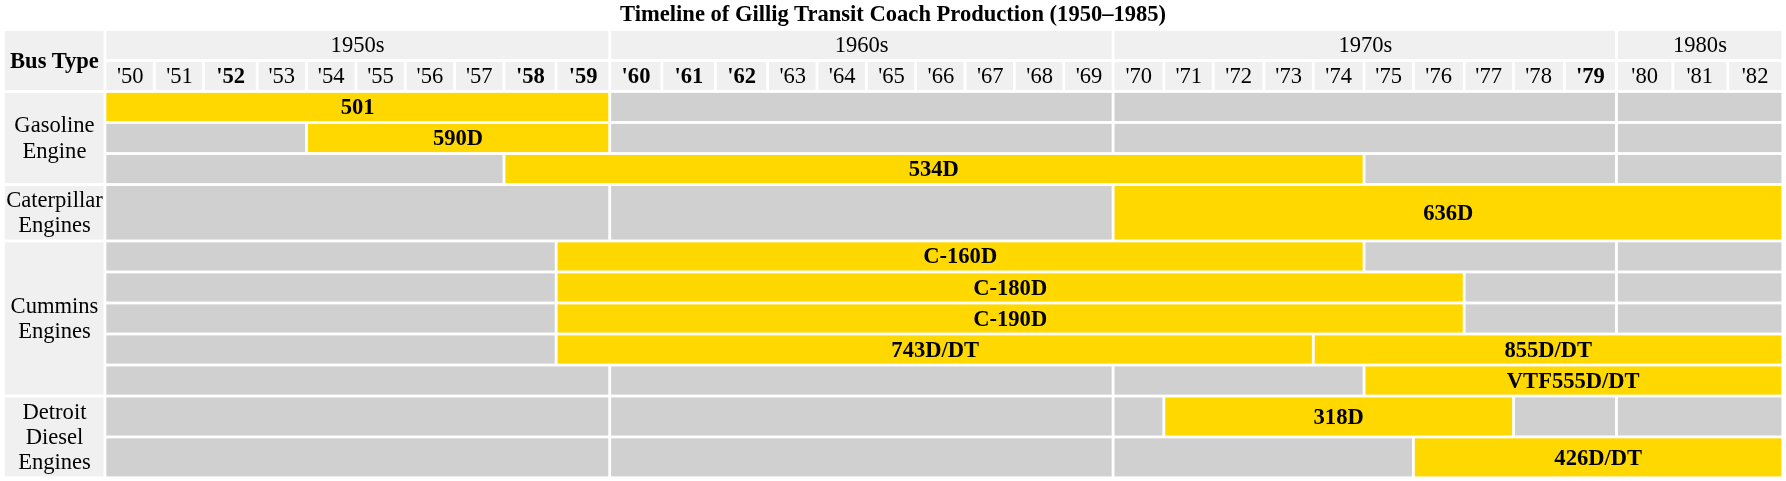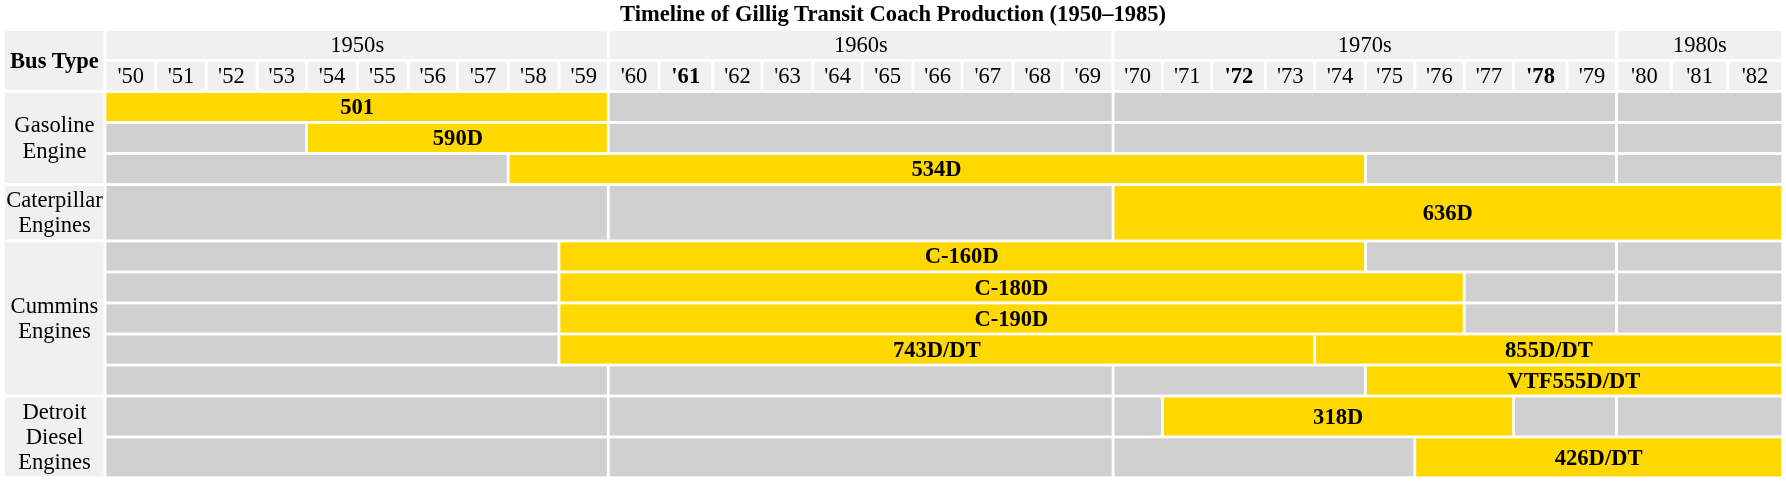(231, 75) bold -> (231, 75) normal
(530, 75) bold -> (533, 75) normal
(583, 75) bold -> (584, 75) normal
(636, 75) bold -> (634, 75) normal
(742, 75) bold -> (738, 75) normal
(1239, 75) normal -> (1239, 75) bold
(1539, 75) normal -> (1541, 75) bold
(1590, 75) bold -> (1592, 75) normal
